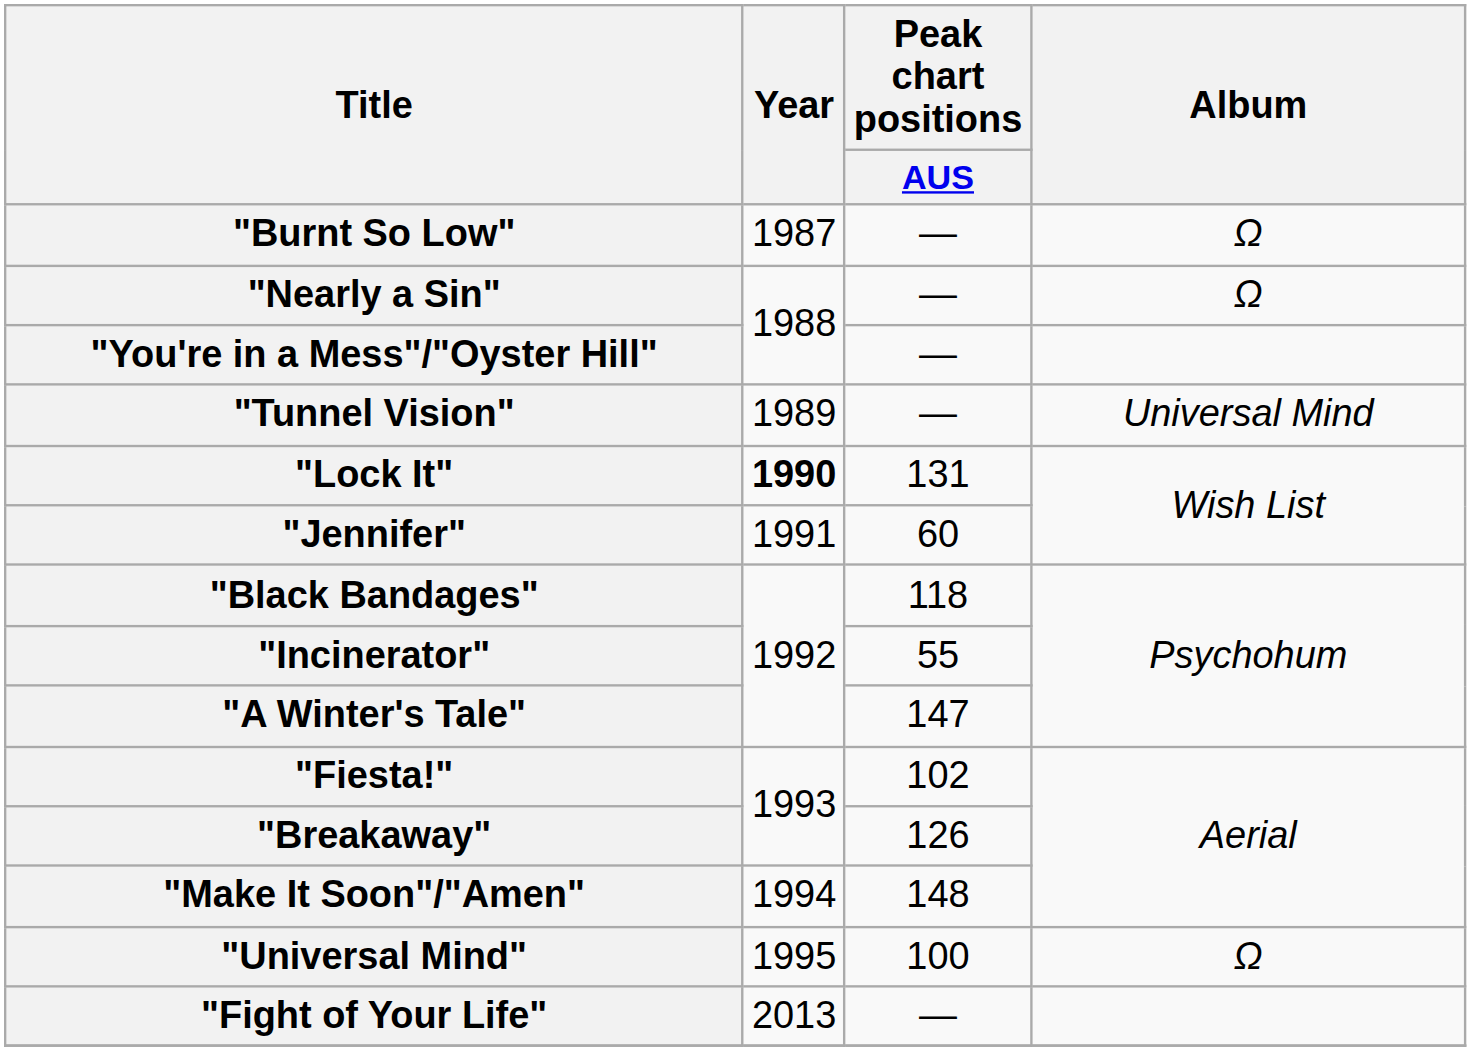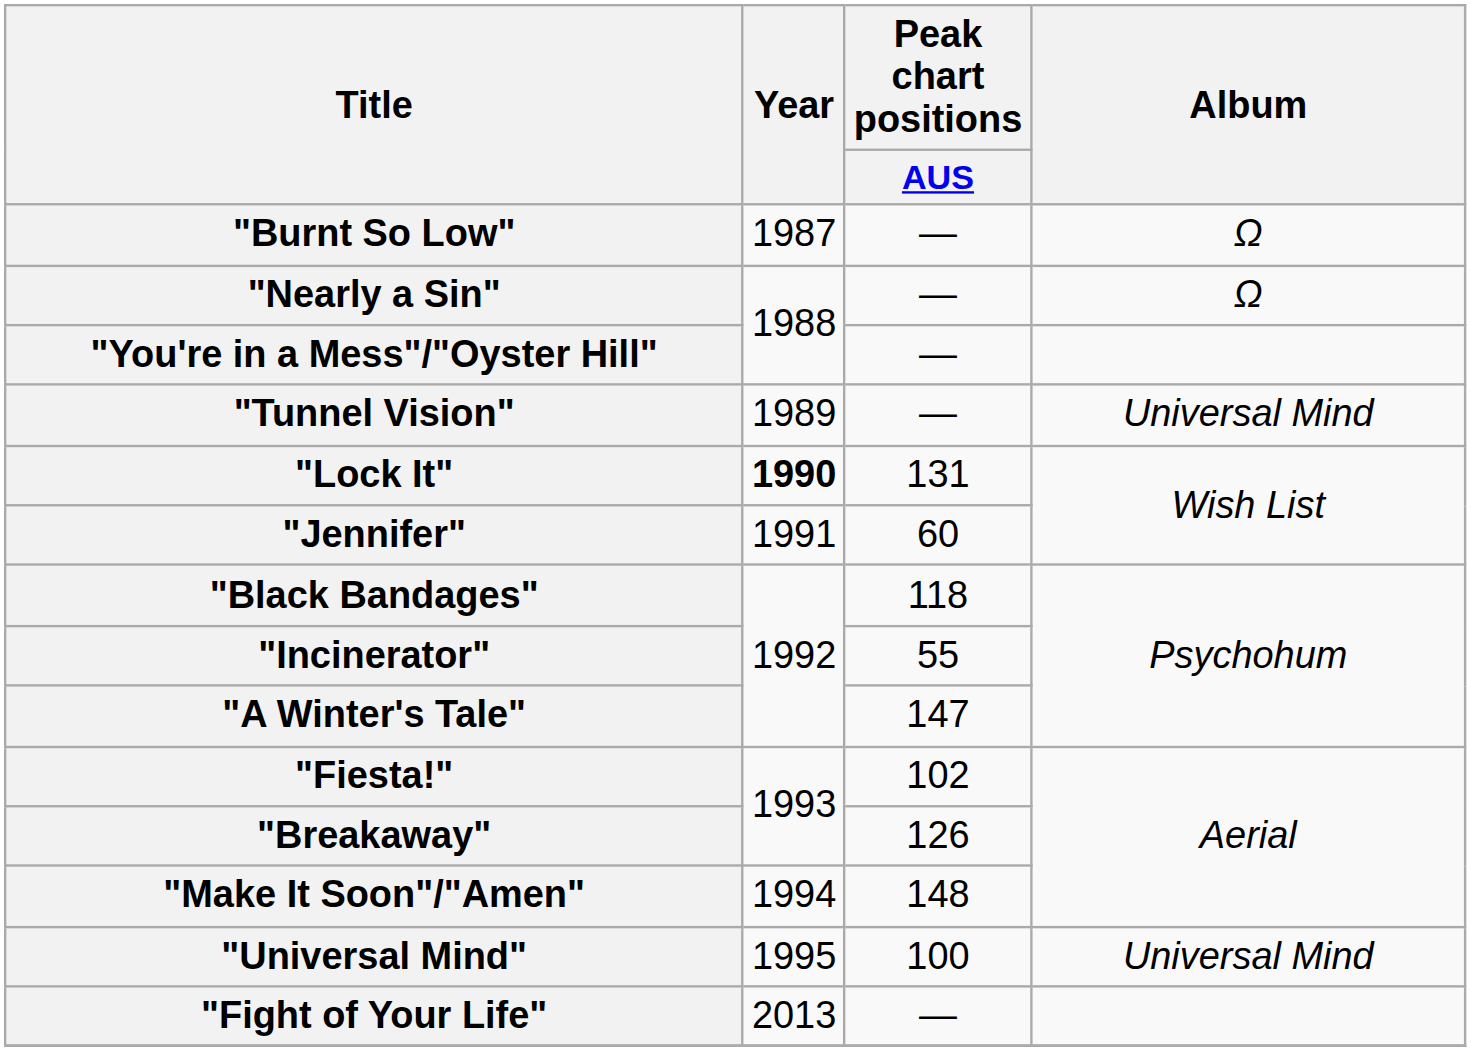(1248, 955) Ω -> (1248, 955) Universal Mind
